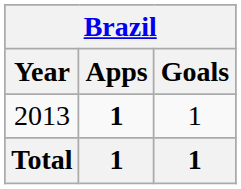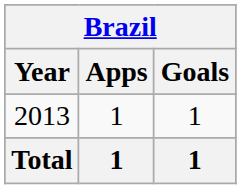(117, 115) bold -> (117, 115) normal
